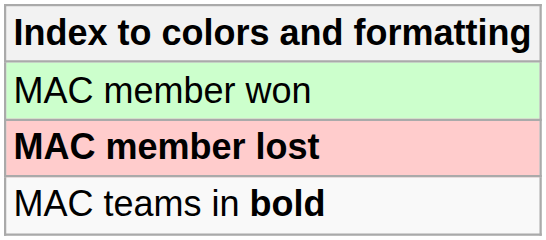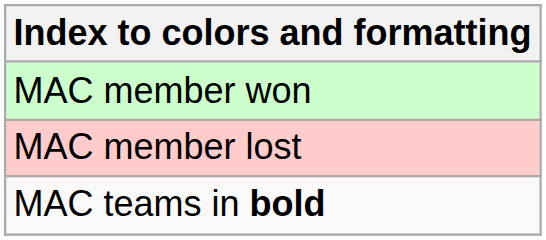(166, 147) bold -> (157, 147) normal
